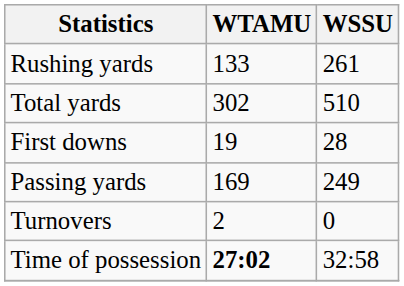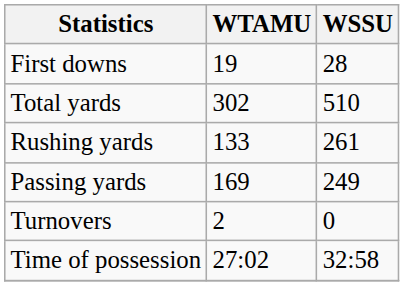rows swapped: (69, 142) <-> (82, 63)
(241, 260) bold -> (241, 260) normal
